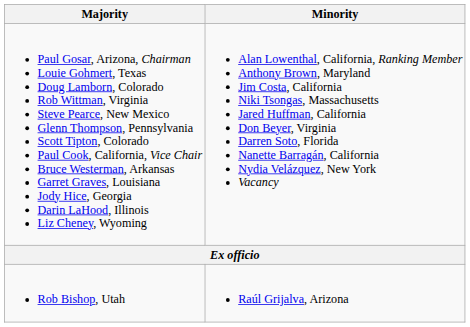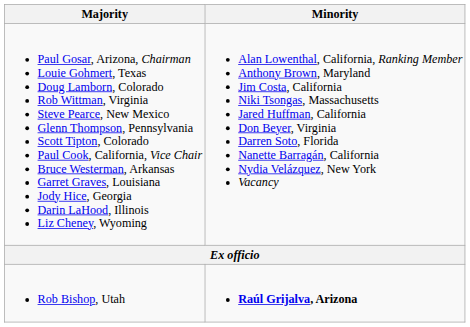(335, 300) normal -> (335, 300) bold
